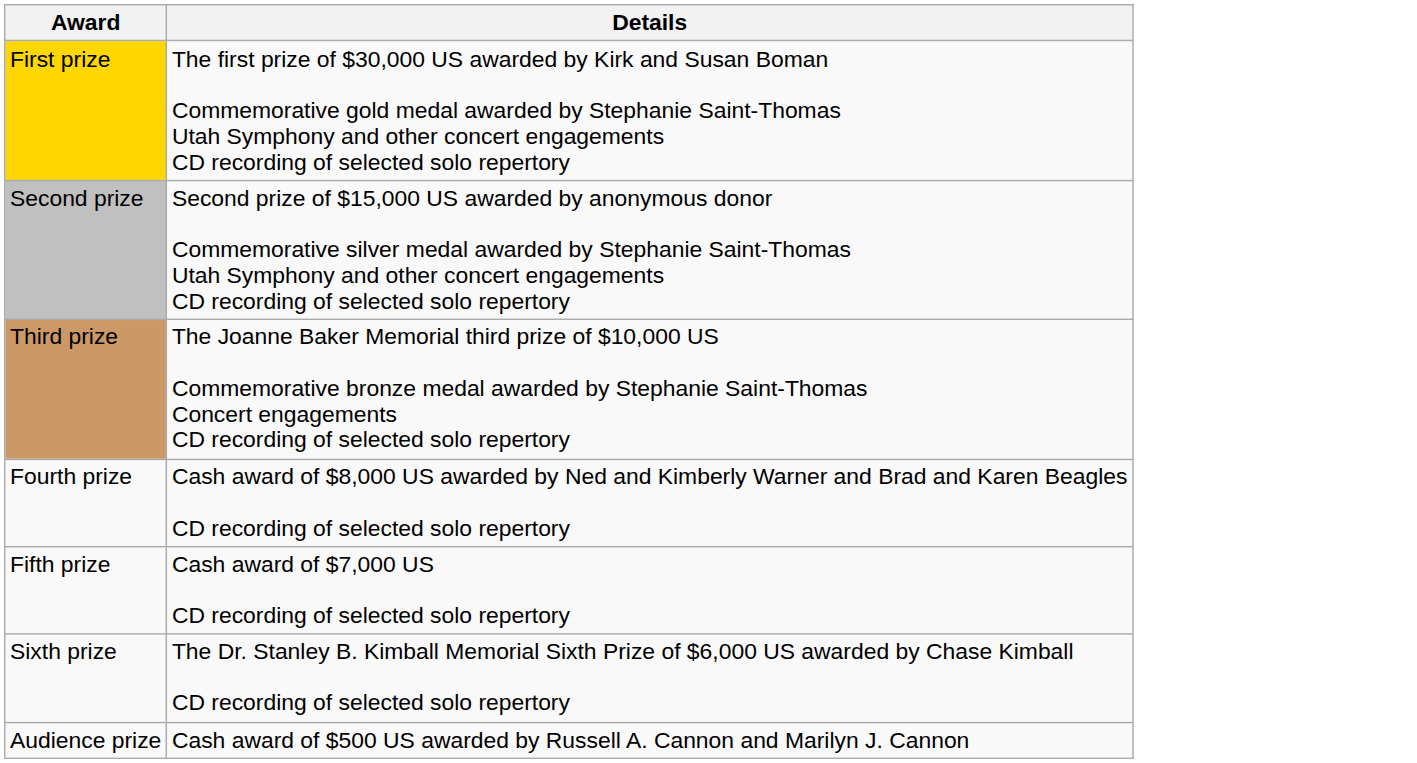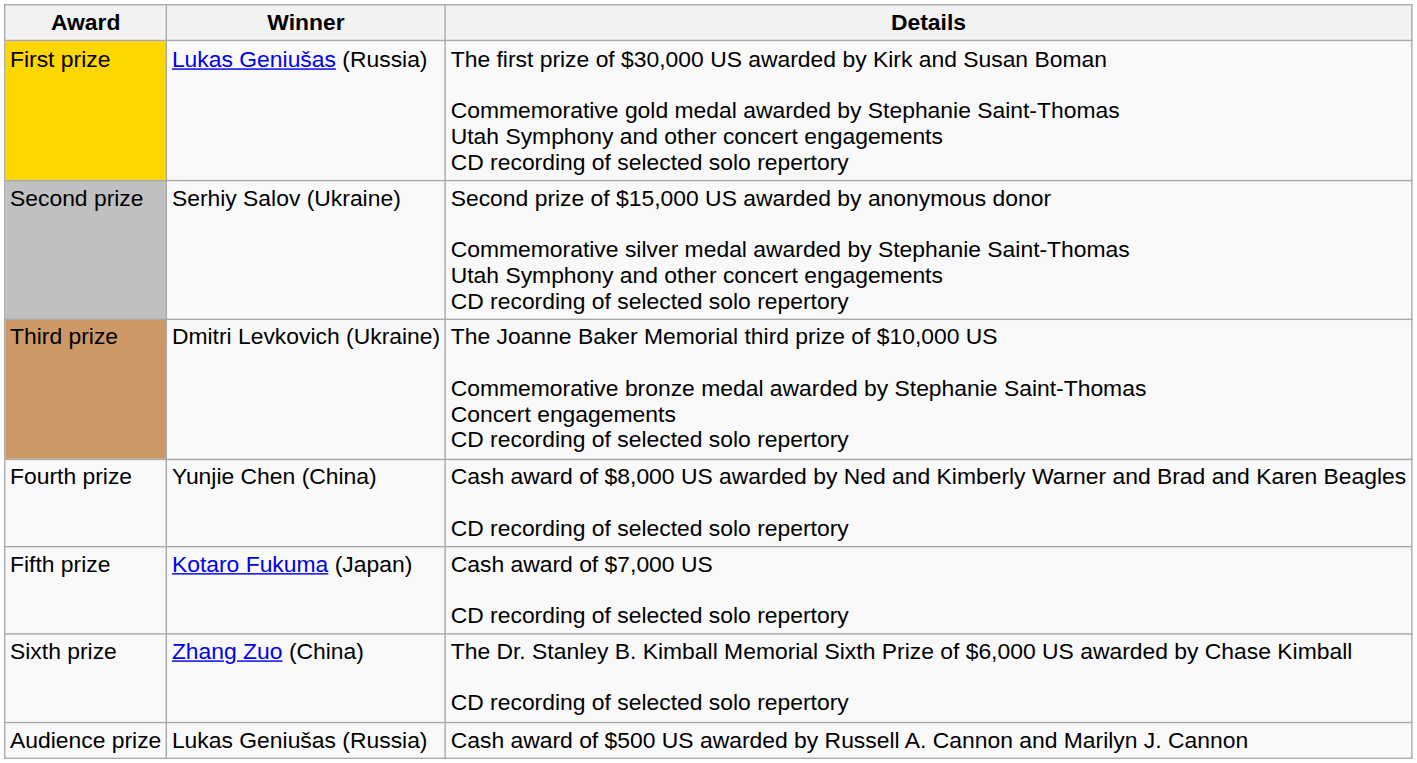+ column: (306, 22)
